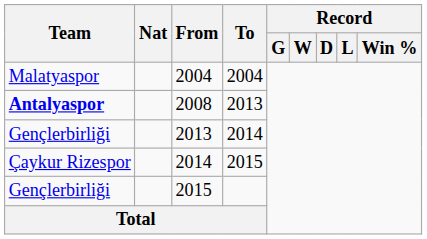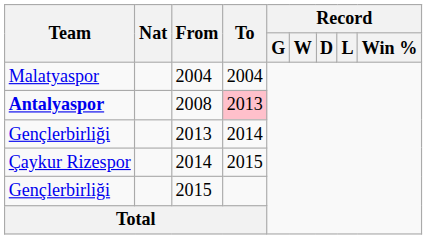(245, 104) no background -> (245, 104) pink background
